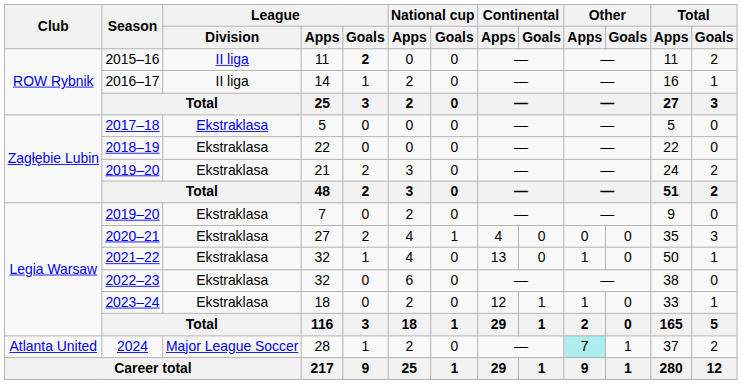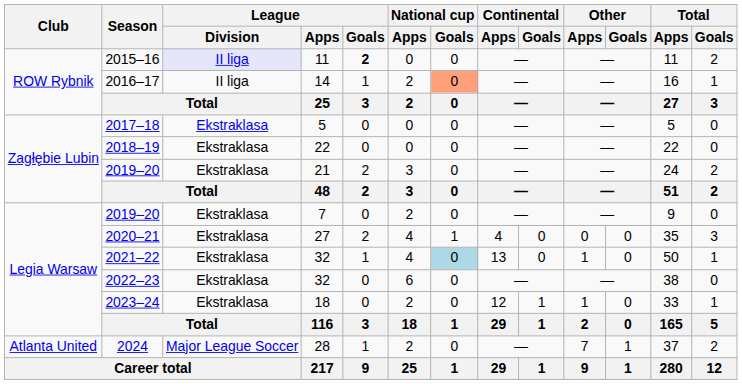(232, 59) no background -> (232, 59) lavender background
(454, 81) no background -> (454, 81) lightsalmon background
(454, 258) no background -> (454, 258) lightblue background
(585, 346) paleturquoise background -> (585, 346) no background
